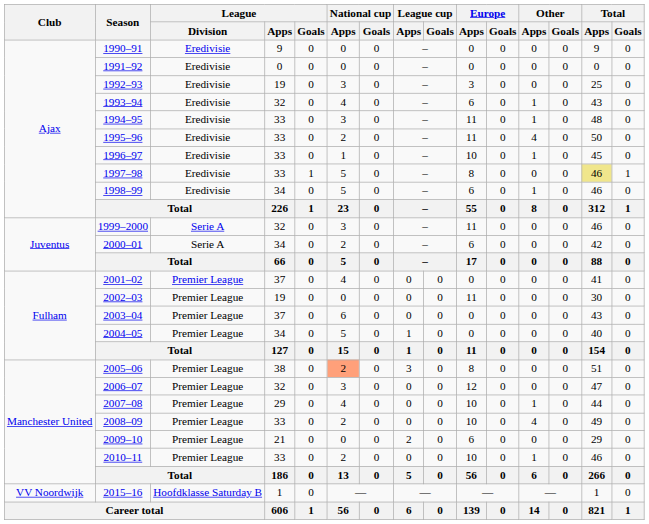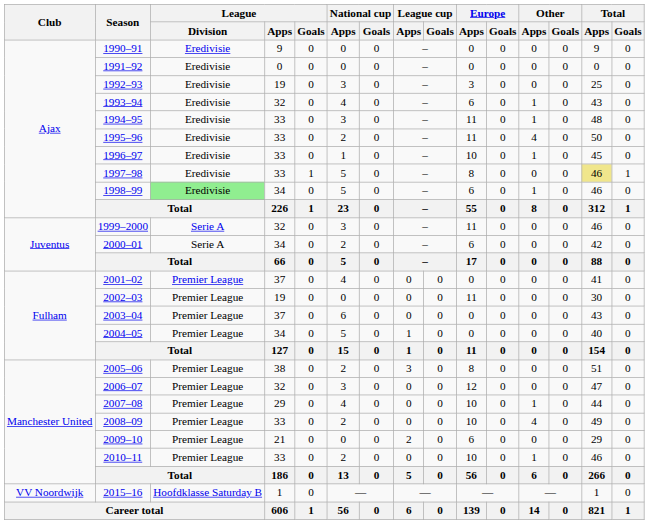(208, 191) no background -> (208, 191) lightgreen background
(343, 368) lightsalmon background -> (343, 368) no background
